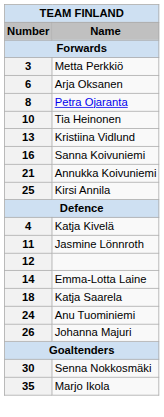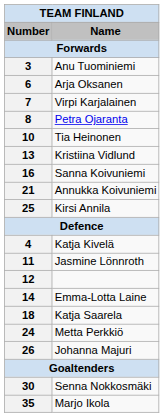(89, 67) Metta Perkkiö -> (95, 67) Anu Tuominiemi
+ row: (28, 102)
(95, 315) Anu Tuominiemi -> (89, 333) Metta Perkkiö
